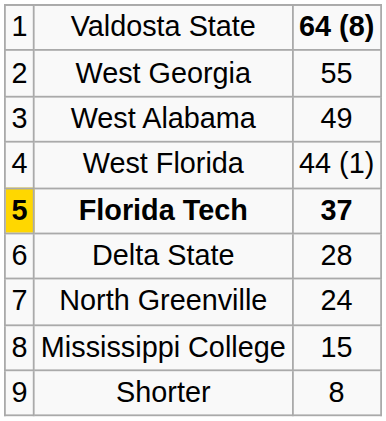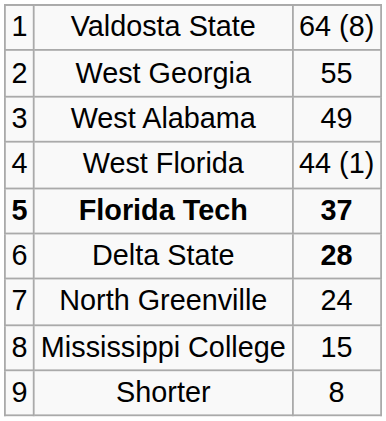(337, 27) bold -> (337, 27) normal
(20, 210) gold background -> (20, 210) no background
(337, 255) normal -> (337, 255) bold
